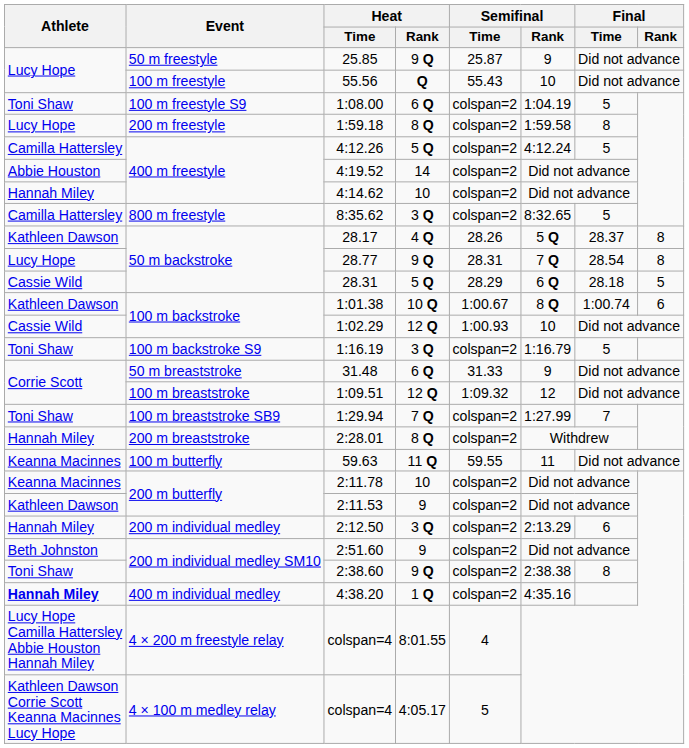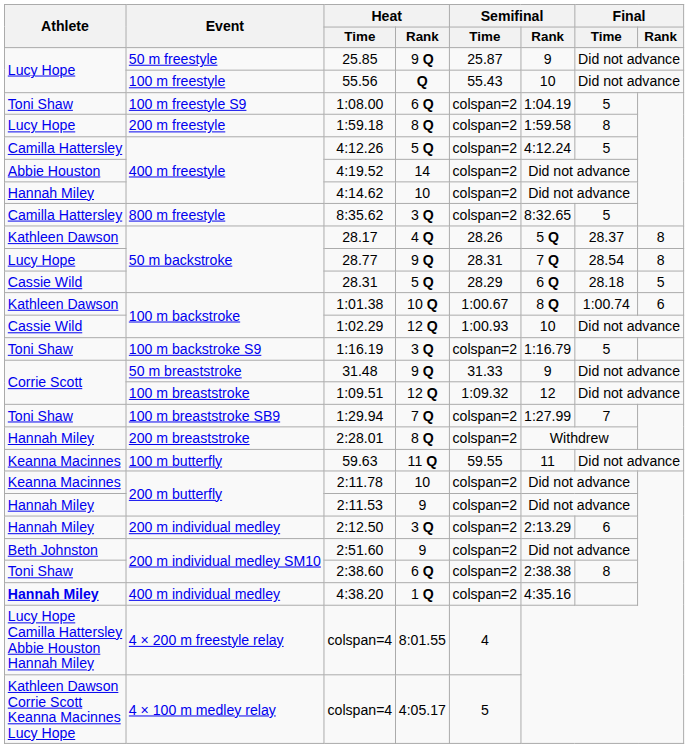(422, 371) 6 Q -> (422, 371) 9 Q
(63, 505) Kathleen Dawson -> (51, 505) Hannah Miley
(422, 572) 9 Q -> (422, 572) 6 Q
